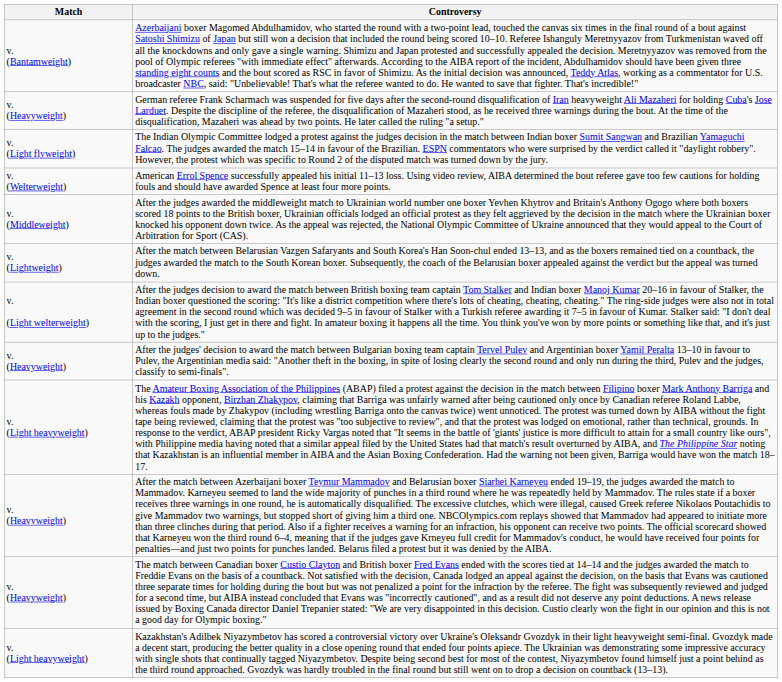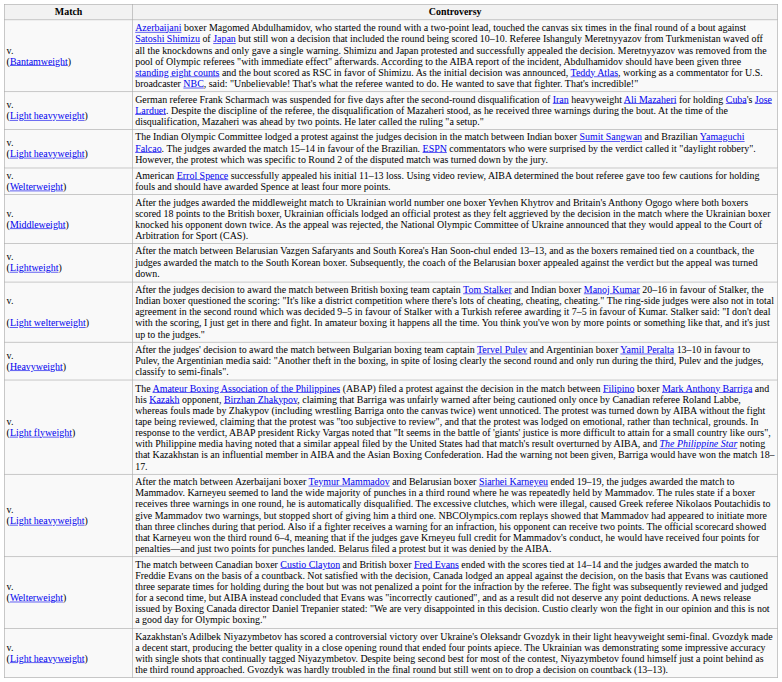(36, 110) v. (Heavyweight) -> (47, 110) v. (Light heavyweight)
(41, 148) v. (Light flyweight) -> (47, 148) v. (Light heavyweight)
(47, 427) v. (Light heavyweight) -> (41, 427) v. (Light flyweight)
(36, 515) v. (Heavyweight) -> (47, 515) v. (Light heavyweight)
(36, 592) v. (Heavyweight) -> (36, 592) v. (Welterweight)
